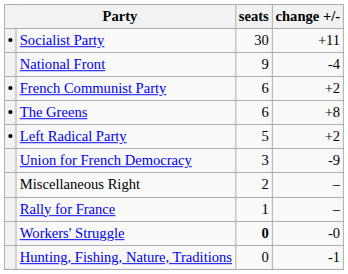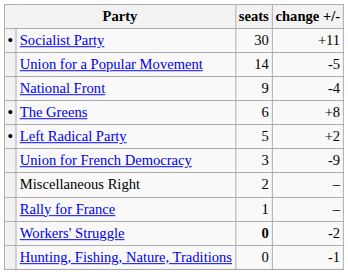+ row: (111, 64)
- row: (93, 88)
(334, 233) -0 -> (334, 233) -2
